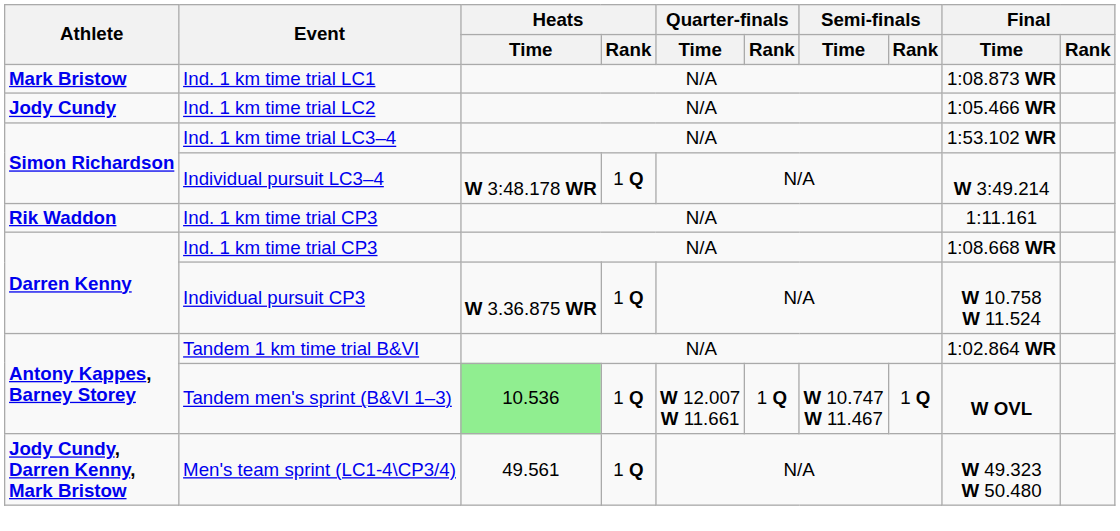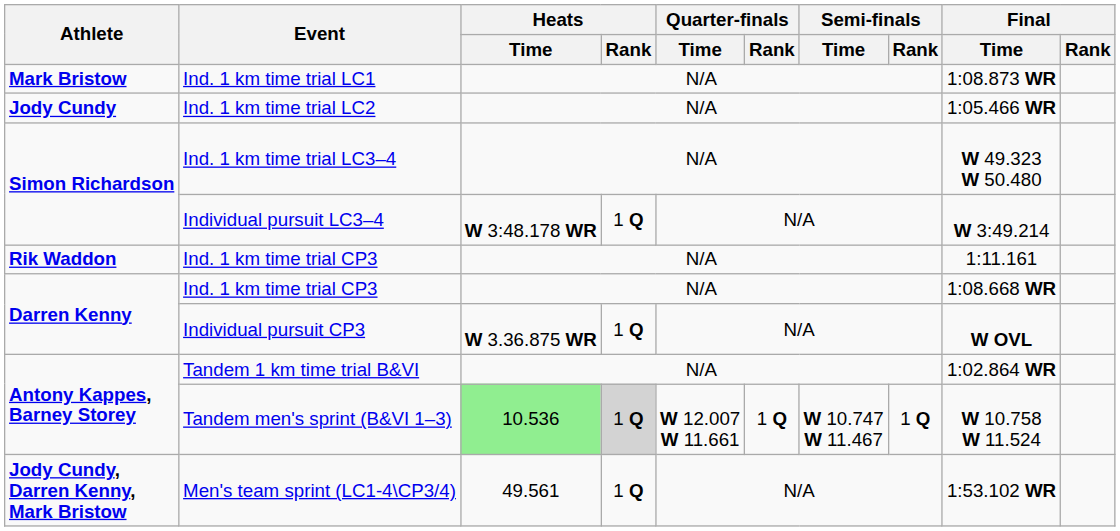(1002, 138) 1:53.102 WR -> (1002, 169) W 49.323 W 50.480
(1002, 308) W 10.758 W 11.524 -> (1002, 340) W OVL
(628, 399) no background -> (628, 420) lightgrey background
(1002, 409) W OVL -> (1002, 430) W 10.758 W 11.524
(1002, 480) W 49.323 W 50.480 -> (1002, 491) 1:53.102 WR
